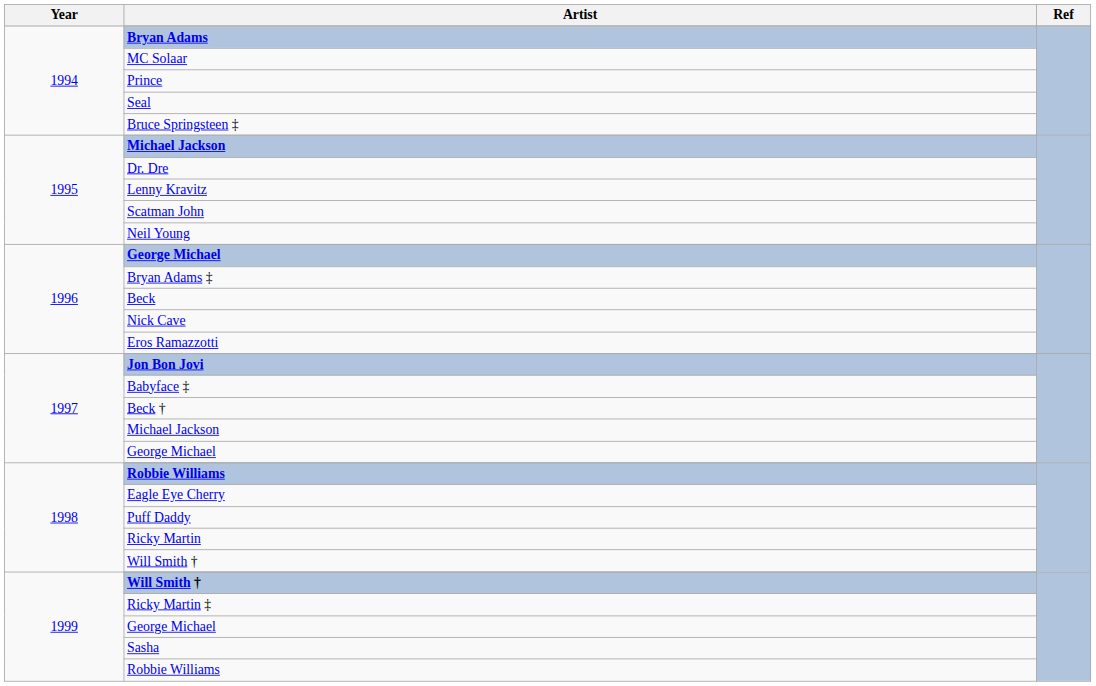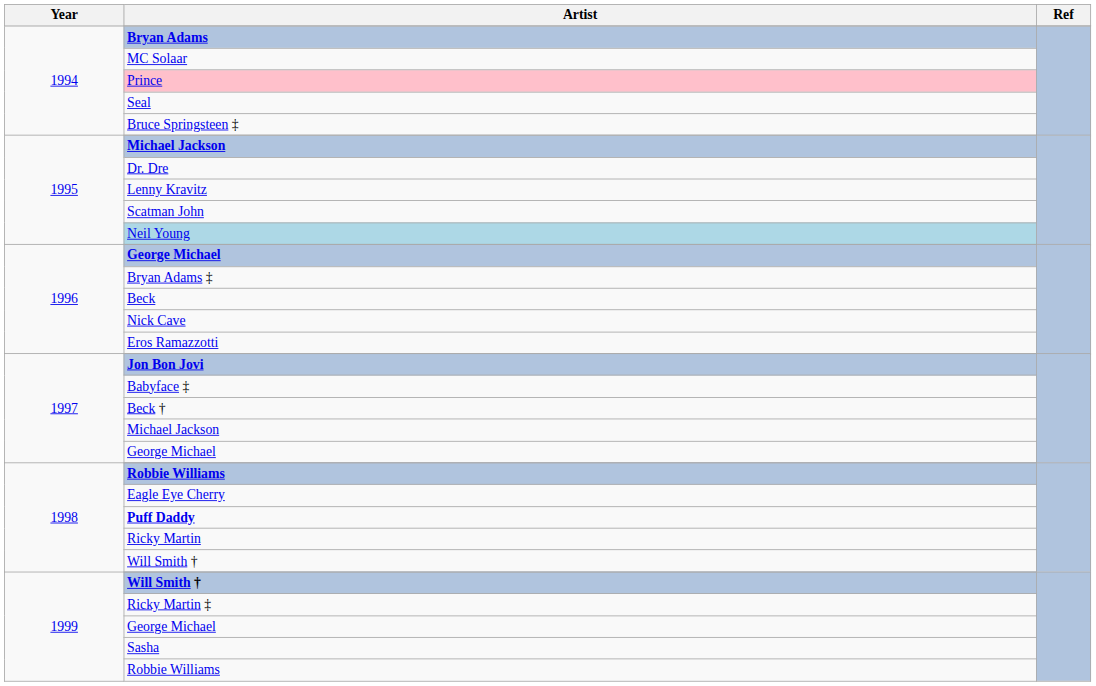(145, 80) no background -> (145, 80) pink background
(158, 233) no background -> (158, 233) lightblue background
(159, 517) normal -> (161, 517) bold
